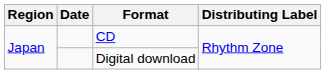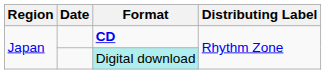(105, 36) normal -> (105, 36) bold
(146, 58) no background -> (146, 58) paleturquoise background
